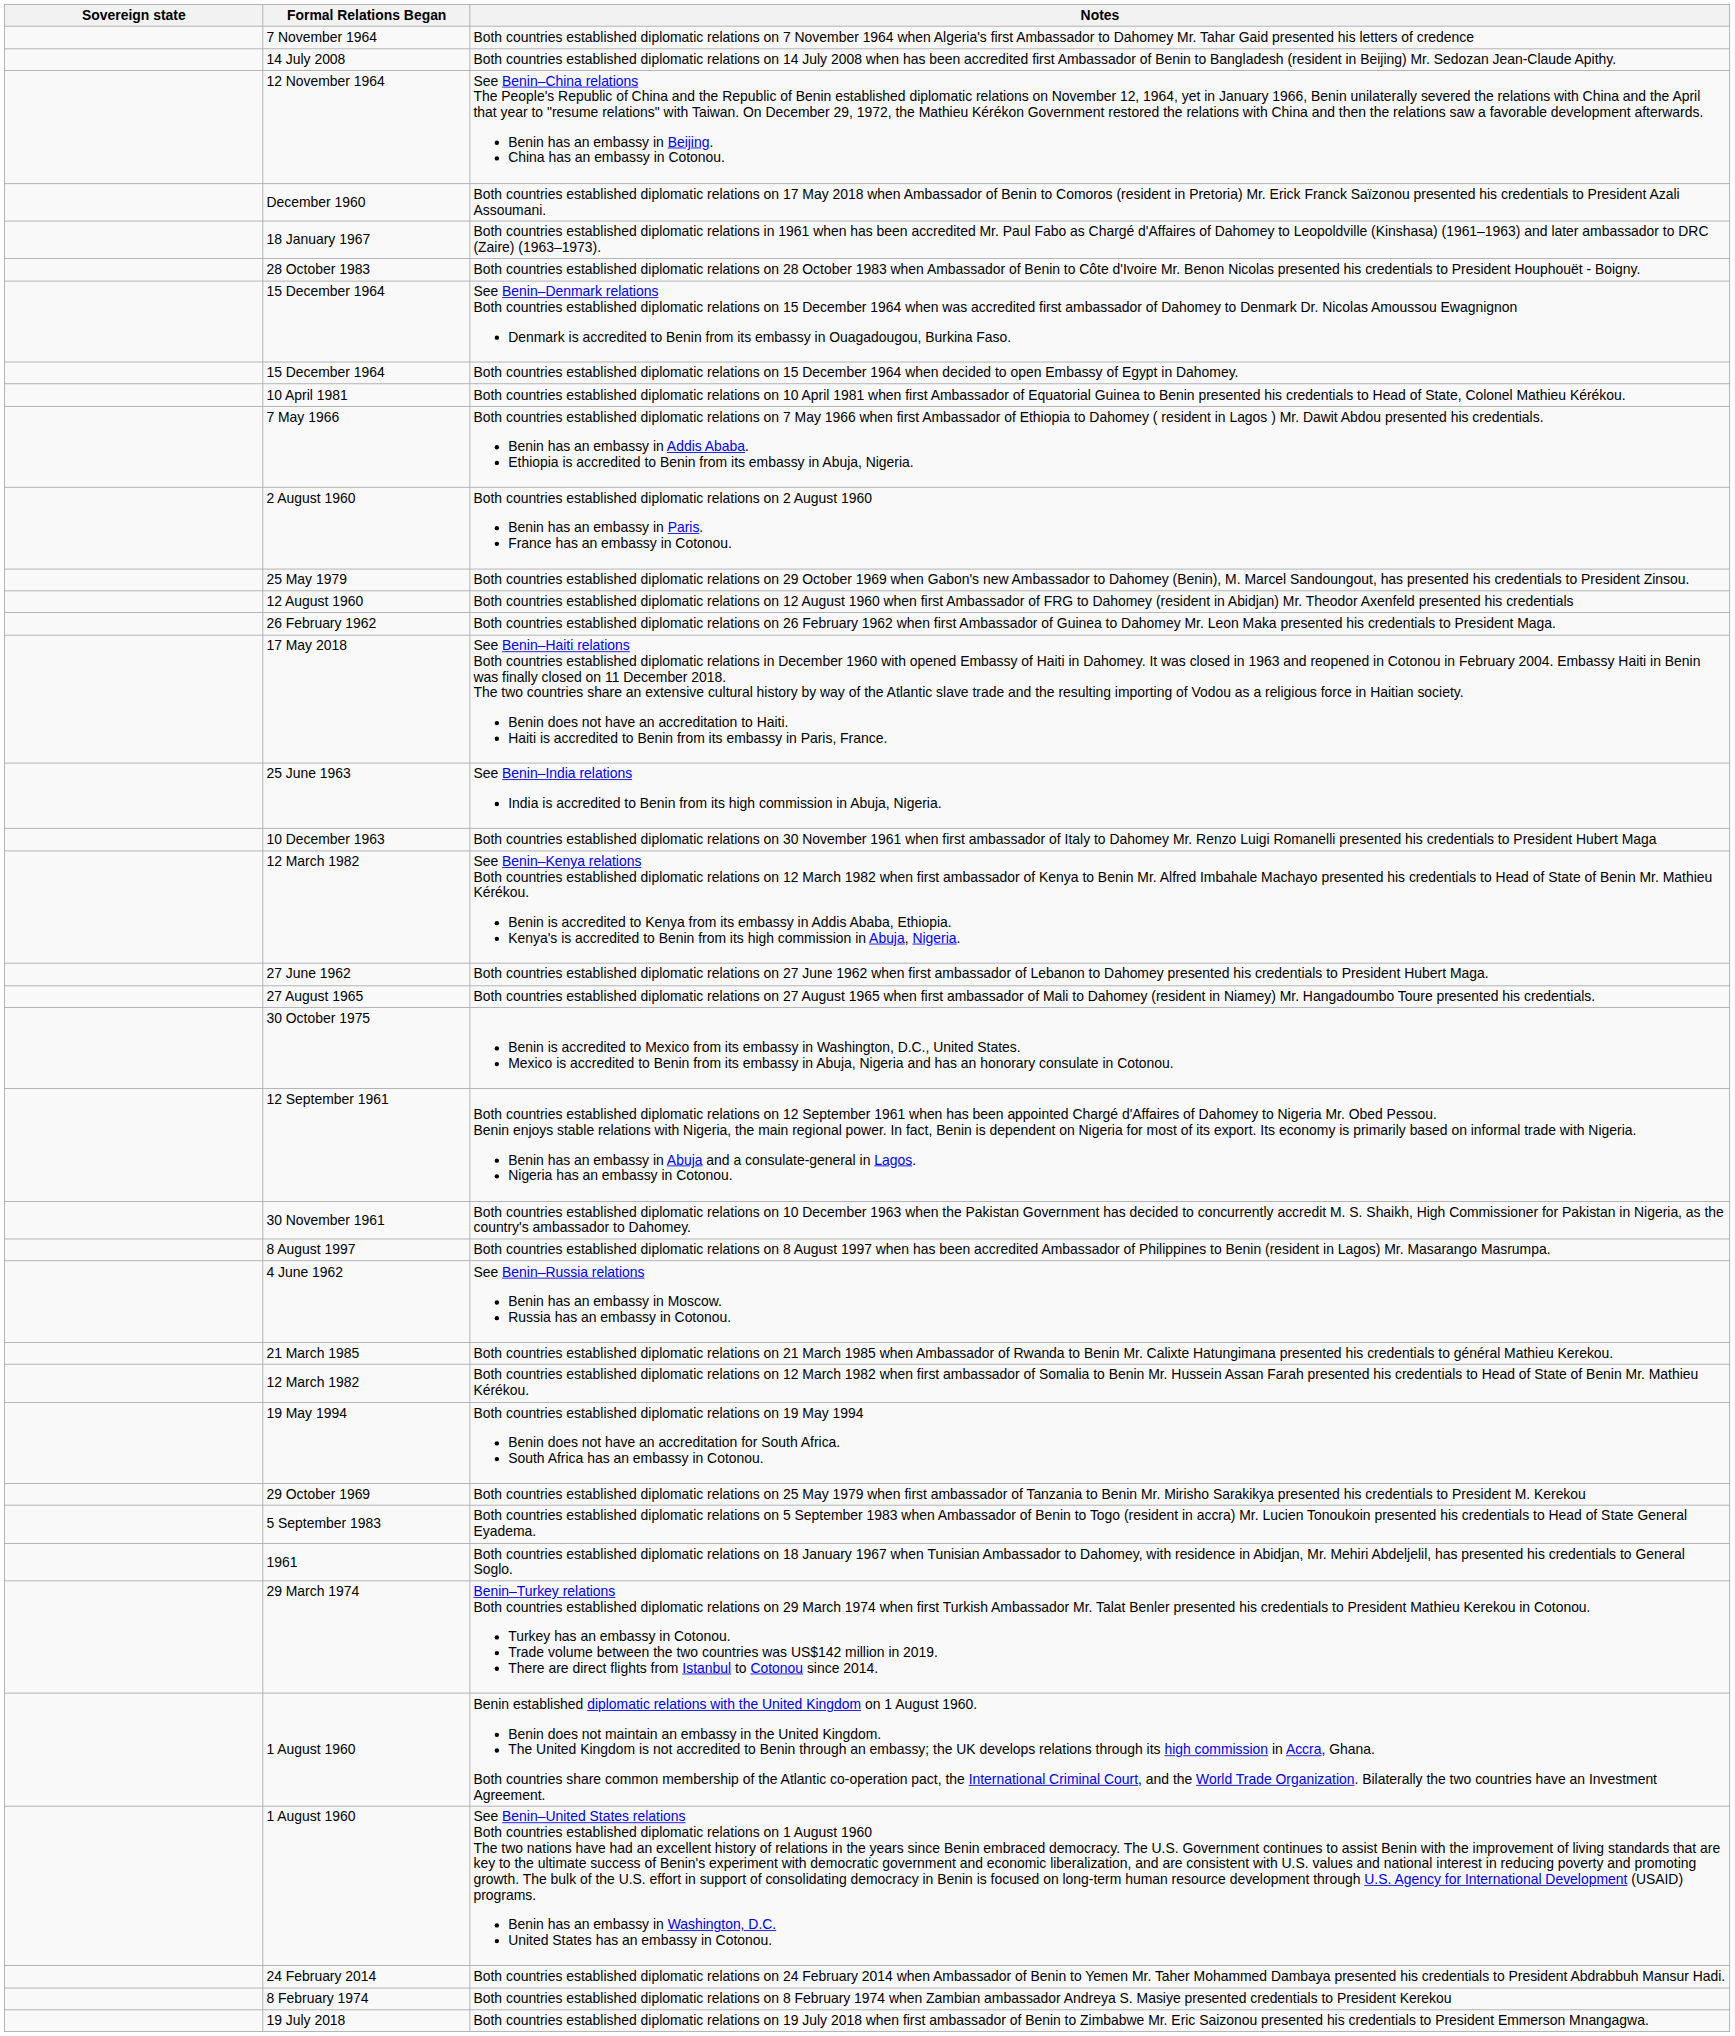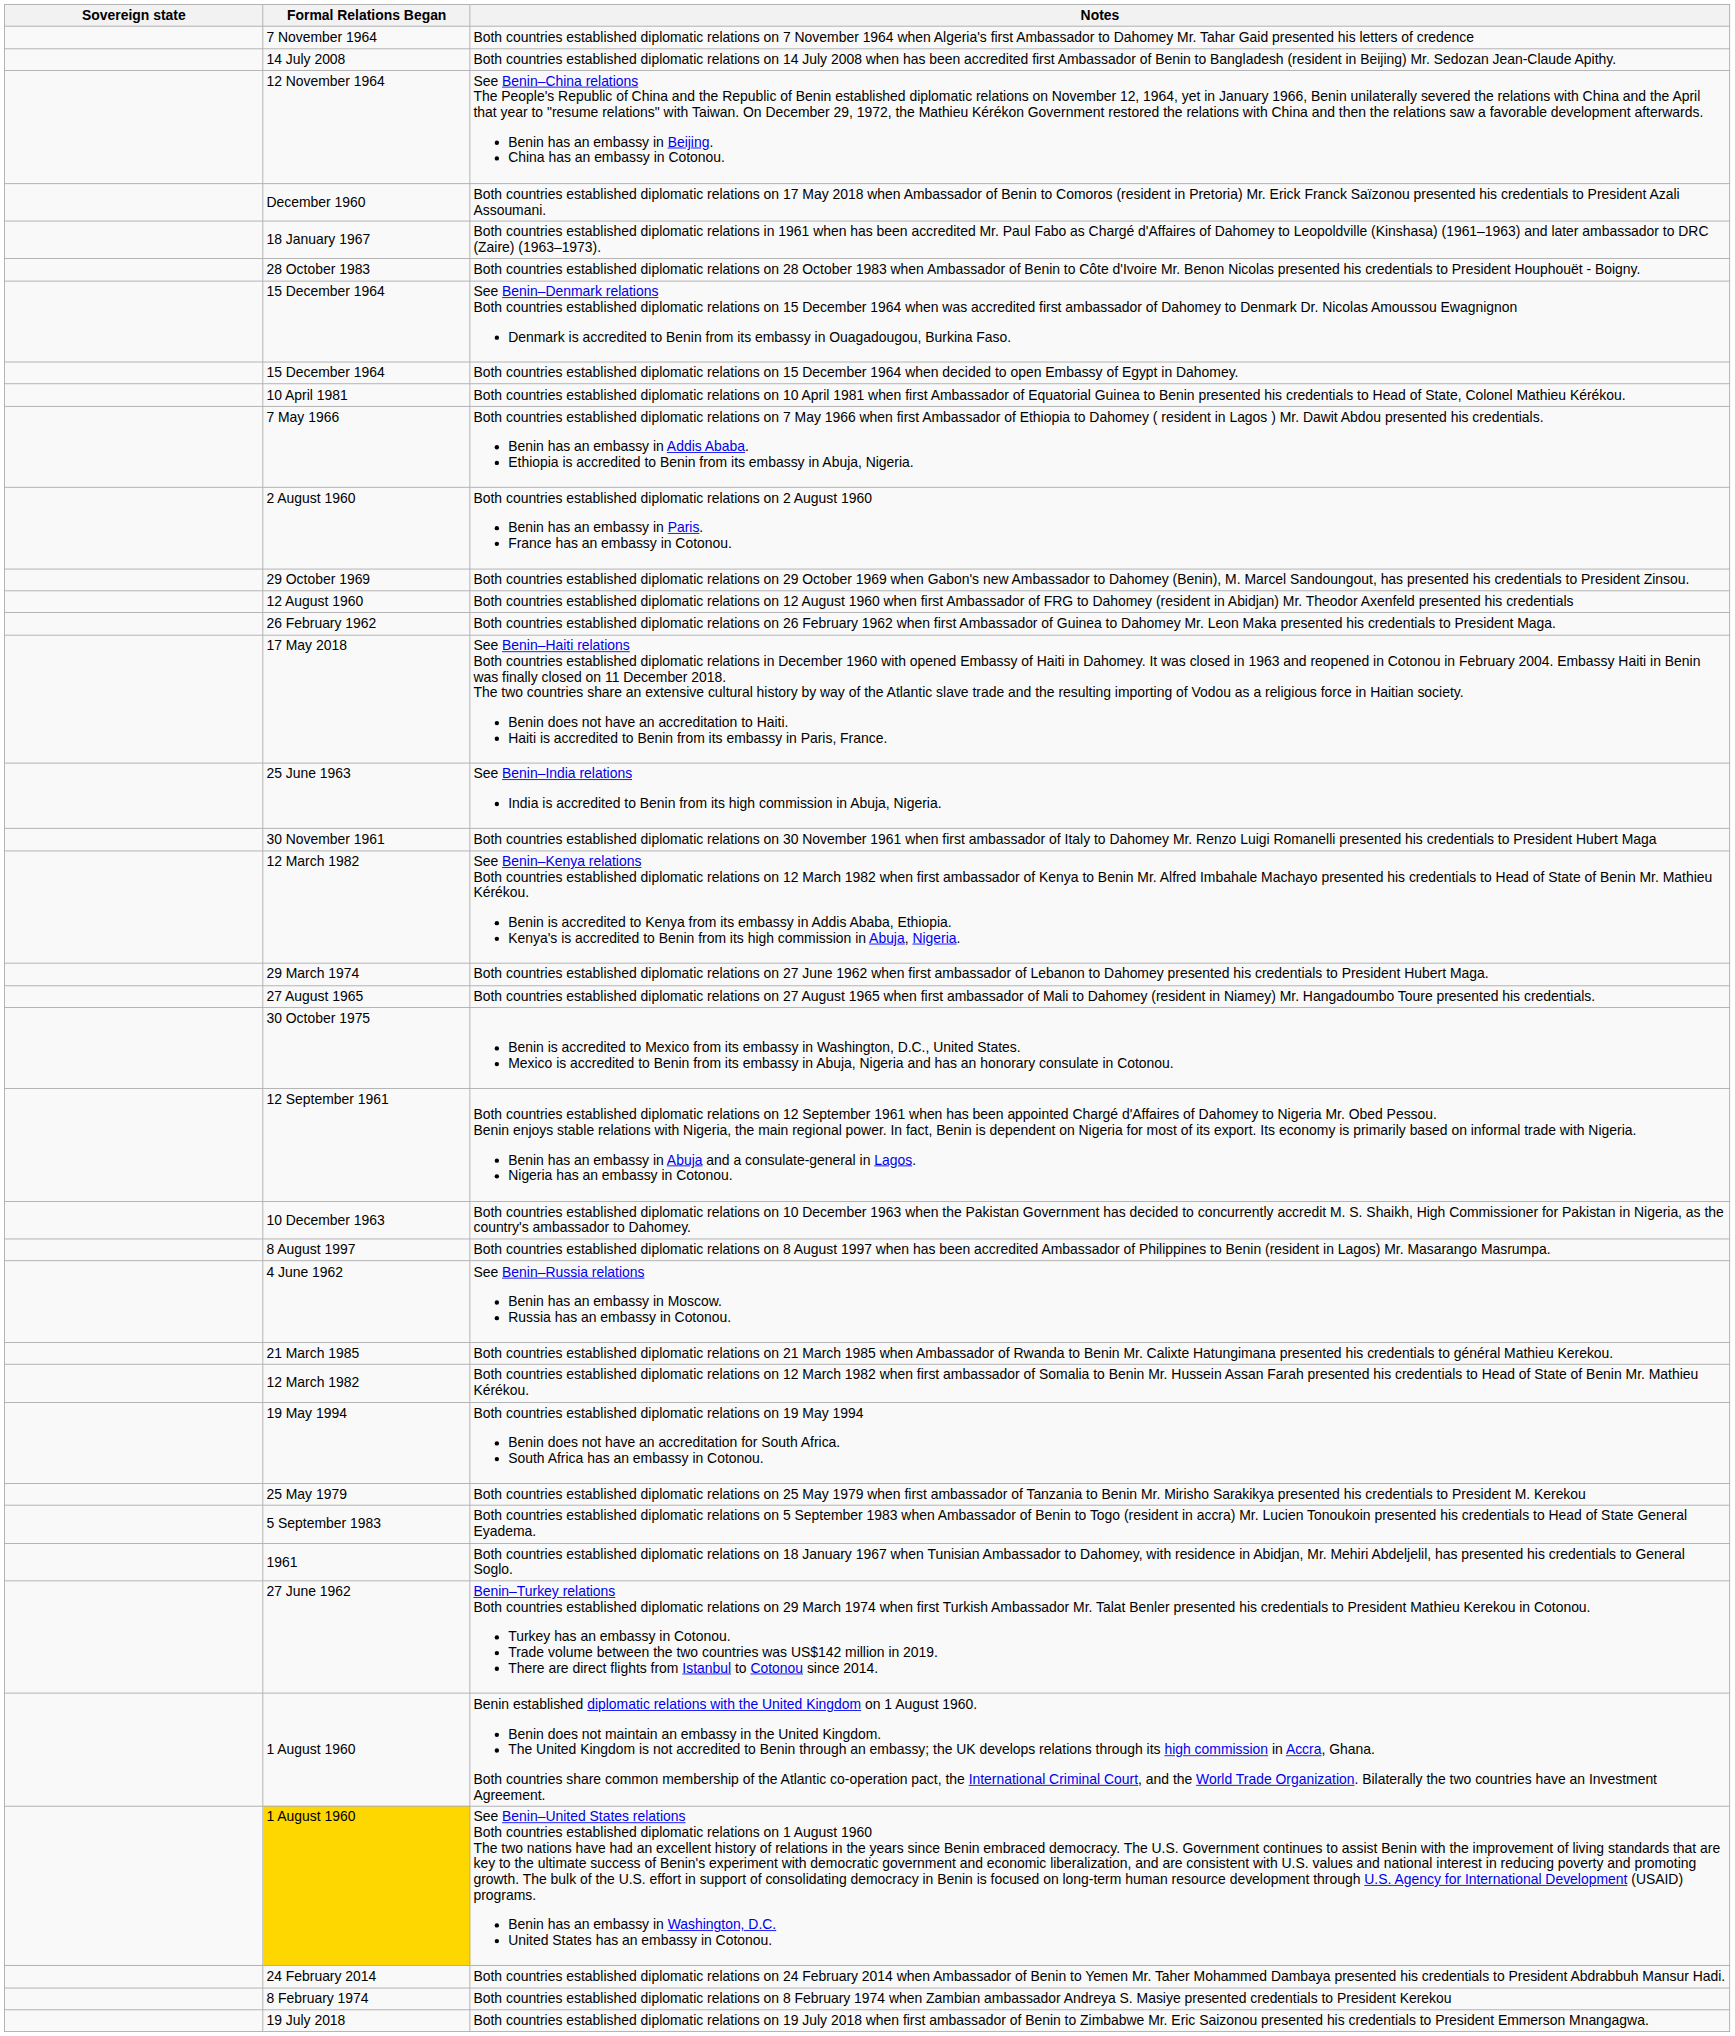(307, 579) 25 May 1979 -> (318, 579) 29 October 1969
(326, 839) 10 December 1963 -> (326, 839) 30 November 1961
(309, 974) 27 June 1962 -> (313, 974) 29 March 1974
(326, 1220) 30 November 1961 -> (326, 1220) 10 December 1963
(318, 1494) 29 October 1969 -> (307, 1494) 25 May 1979
(313, 1591) 29 March 1974 -> (309, 1591) 27 June 1962
(311, 1817) no background -> (311, 1817) gold background
